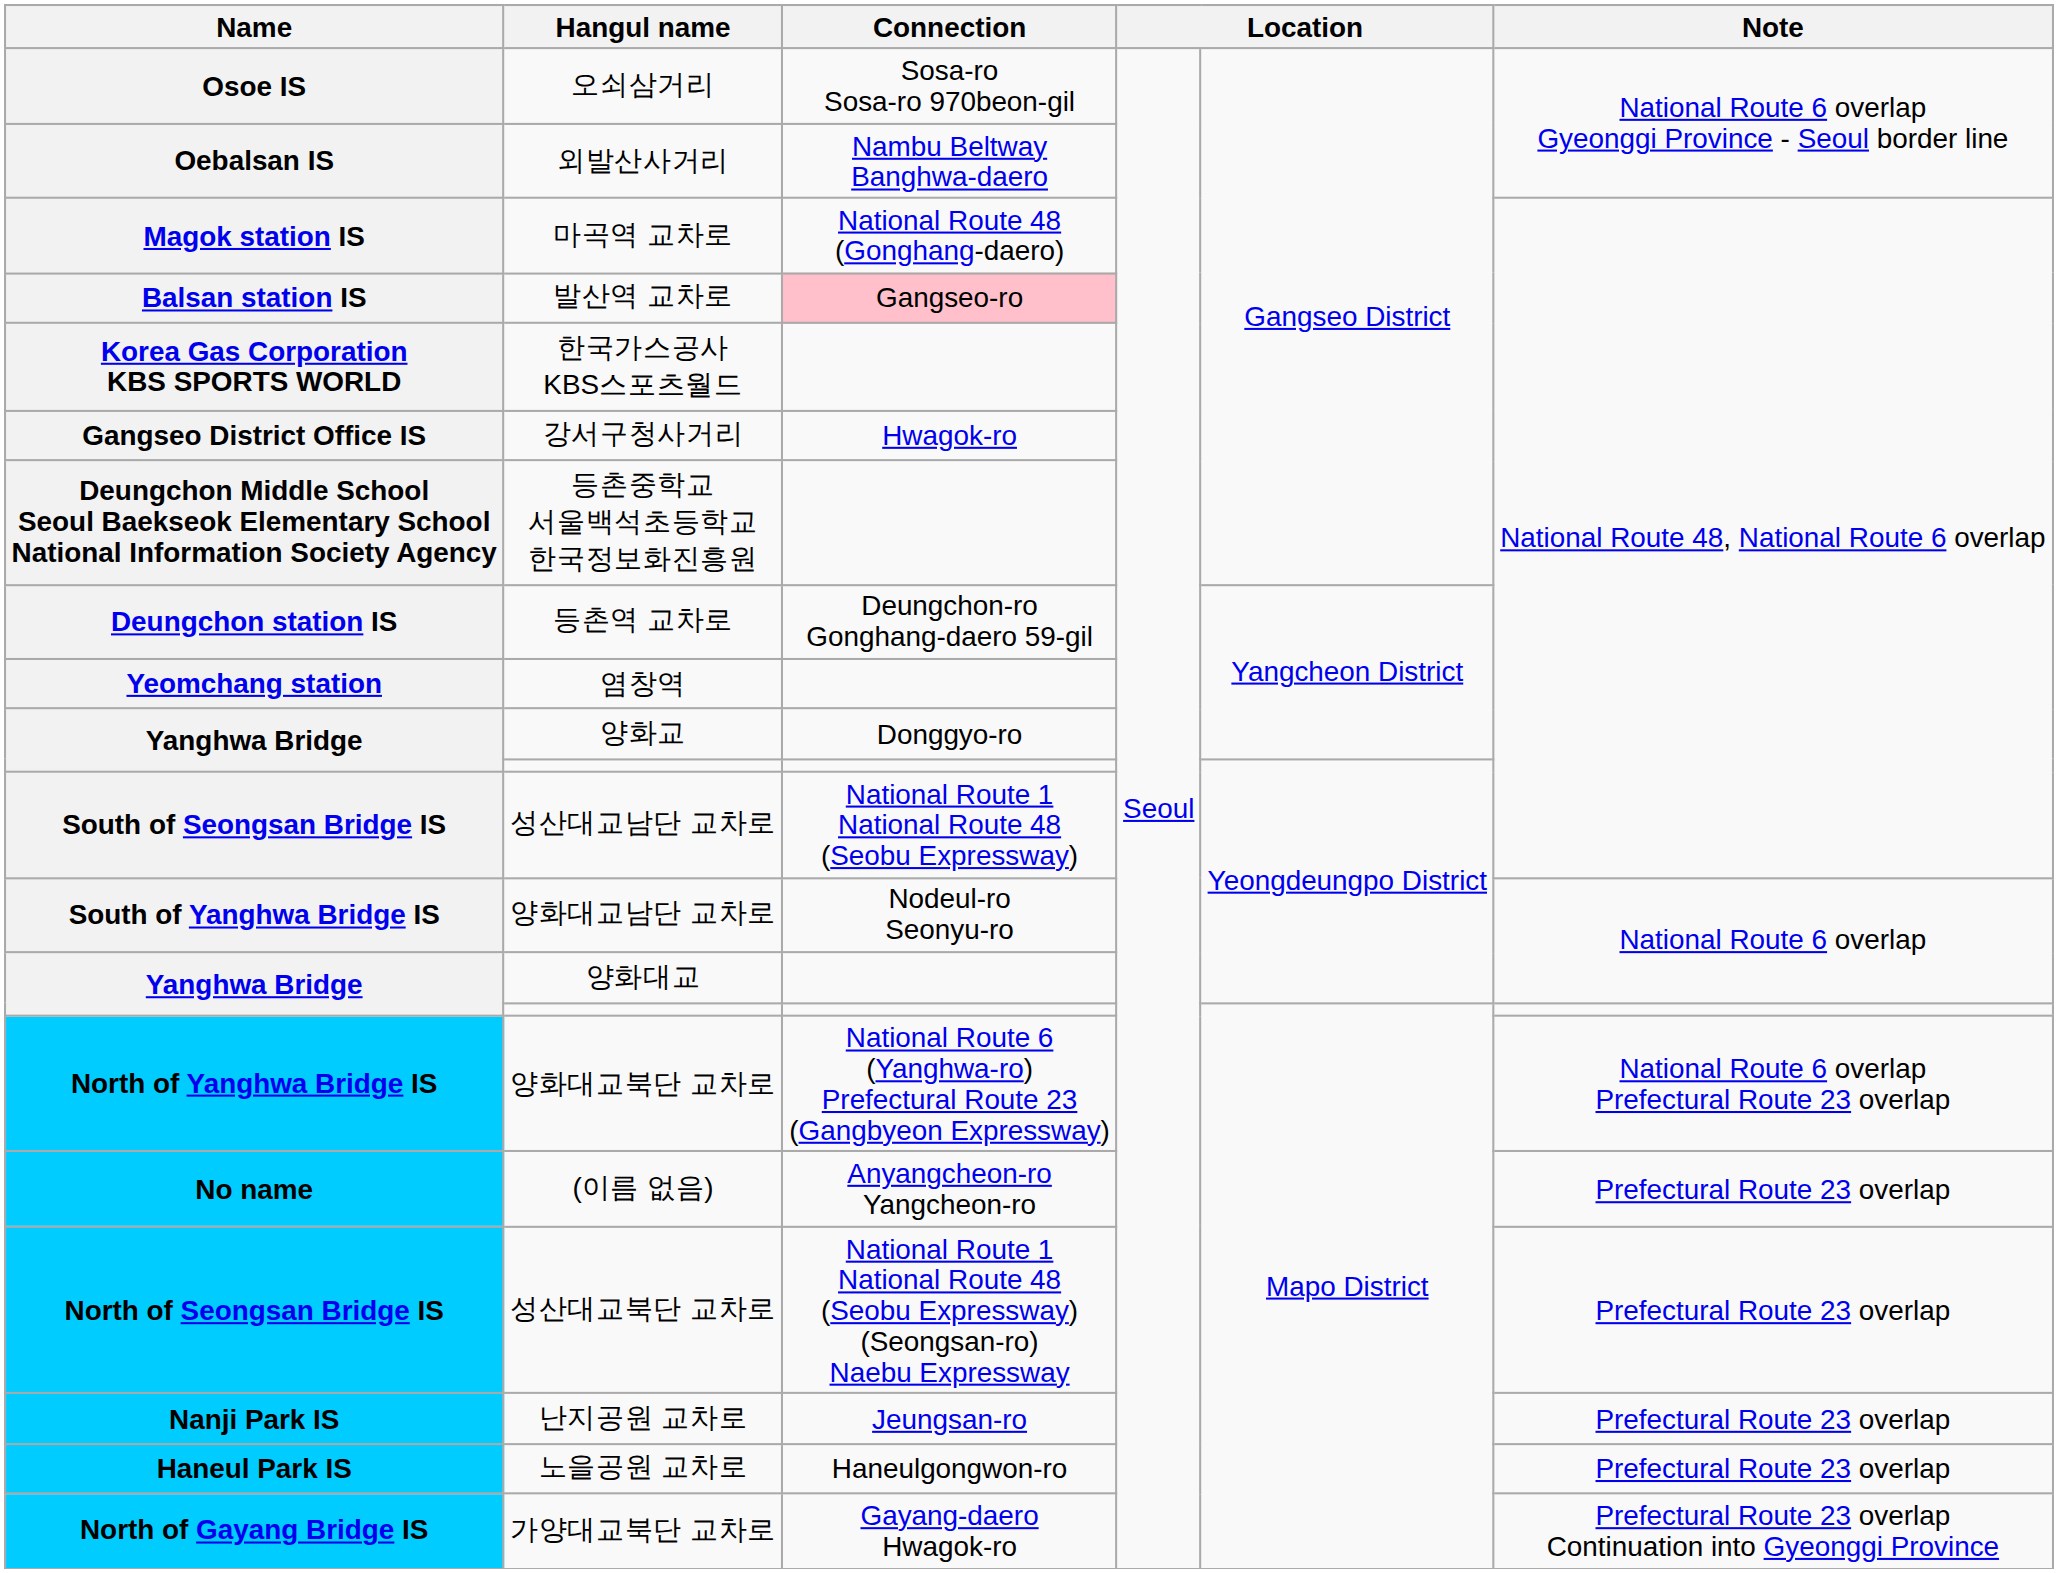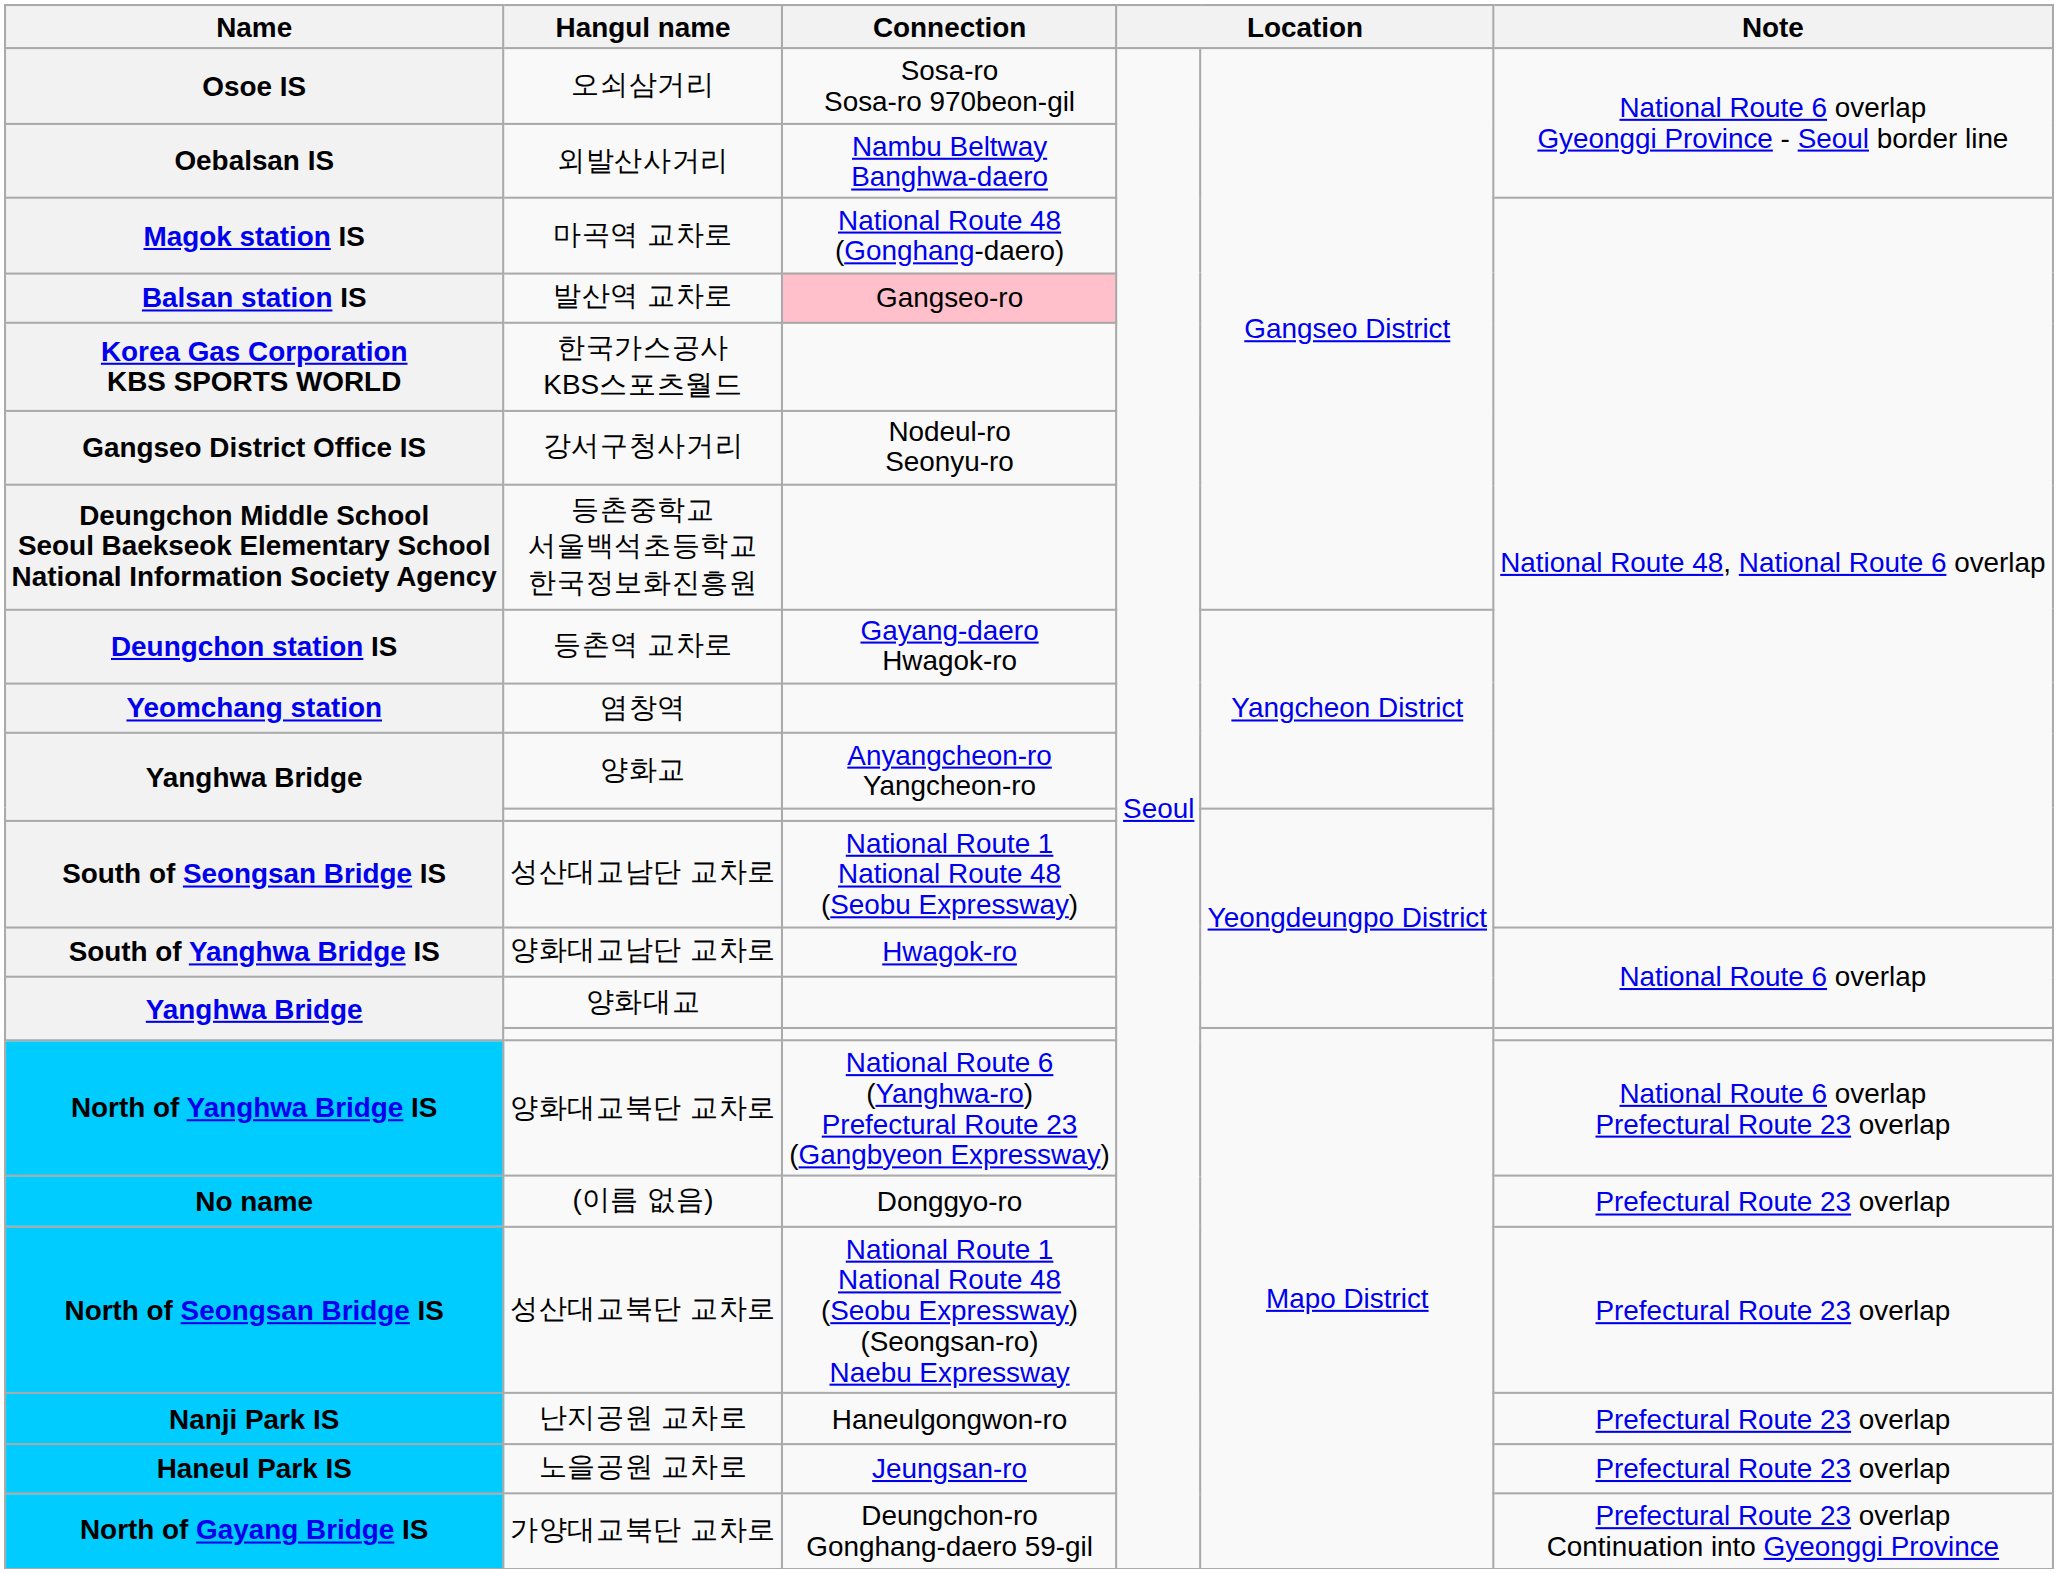(950, 435) Hwagok-ro -> (950, 447) Nodeul-ro Seonyu-ro
(950, 621) Deungchon-ro Gonghang-daero 59-gil -> (950, 646) Gayang-daero Hwagok-ro
(950, 734) Donggyo-ro -> (950, 770) Anyangcheon-ro Yangcheon-ro
(950, 915) Nodeul-ro Seonyu-ro -> (950, 952) Hwagok-ro
(950, 1189) Anyangcheon-ro Yangcheon-ro -> (950, 1201) Donggyo-ro
(950, 1418) Jeungsan-ro -> (950, 1418) Haneulgongwon-ro
(950, 1468) Haneulgongwon-ro -> (950, 1468) Jeungsan-ro
(950, 1531) Gayang-daero Hwagok-ro -> (950, 1531) Deungchon-ro Gonghang-daero 59-gil
